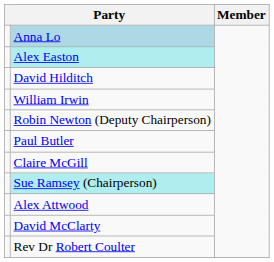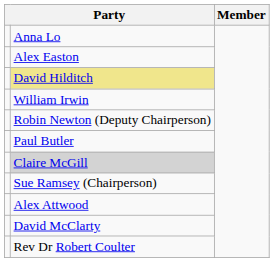(37, 36) lightblue background -> (37, 36) no background
(46, 57) paleturquoise background -> (46, 57) no background
(53, 78) no background -> (53, 78) khaki background
(51, 162) no background -> (51, 162) lightgrey background
(85, 183) paleturquoise background -> (85, 183) no background
